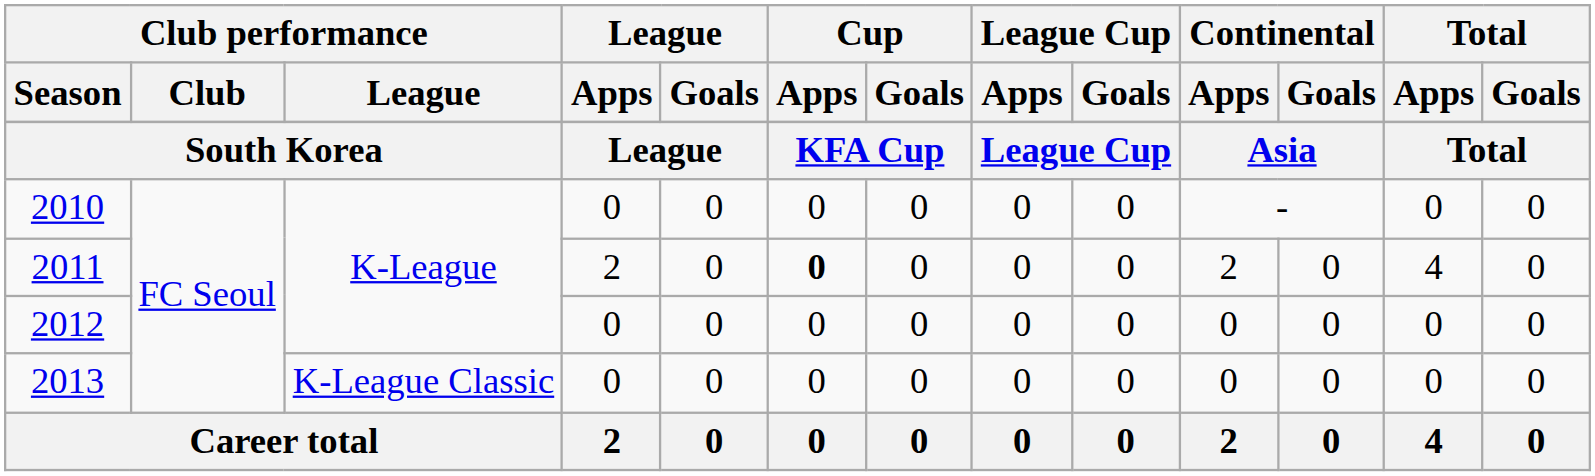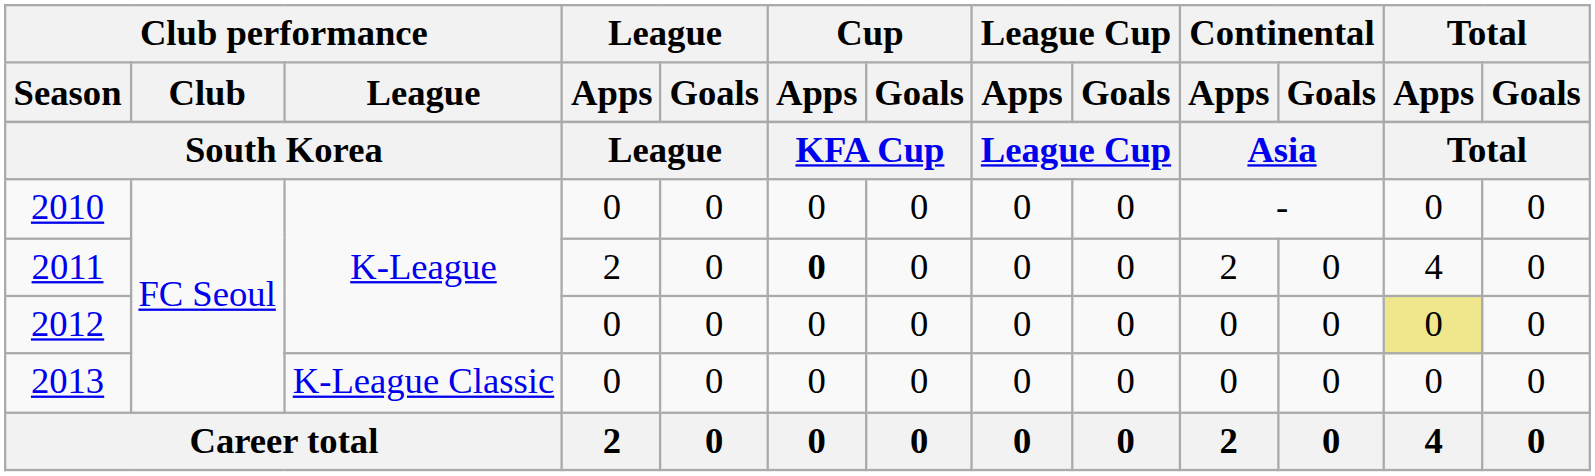(1434, 324) no background -> (1434, 324) khaki background
